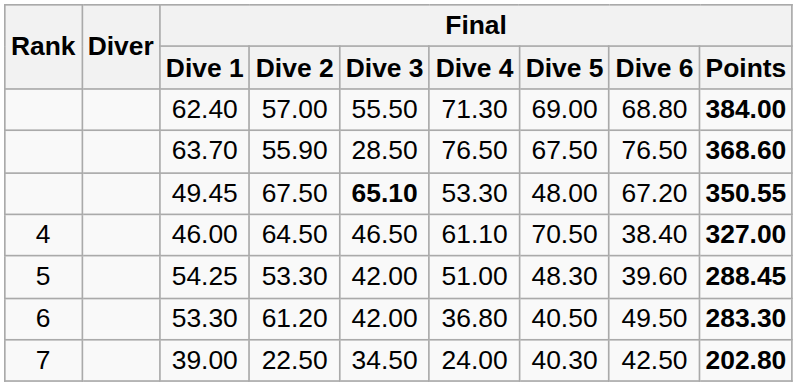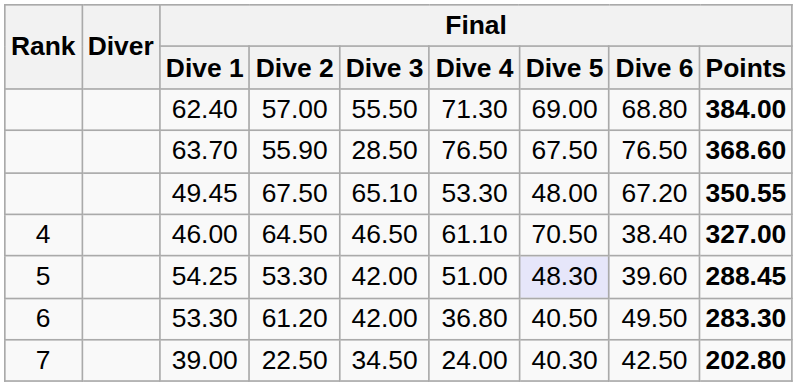(385, 192) bold -> (385, 192) normal
(565, 276) no background -> (565, 276) lavender background
